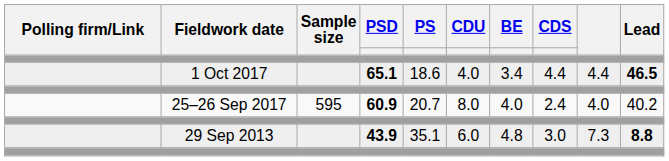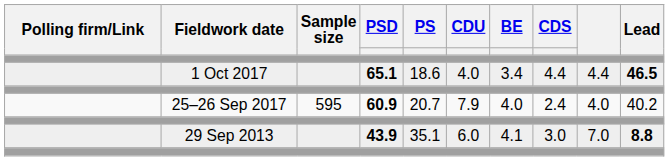(468, 105) 8.0 -> (468, 105) 7.9
(512, 136) 4.8 -> (512, 136) 4.1
(598, 136) 7.3 -> (598, 136) 7.0
